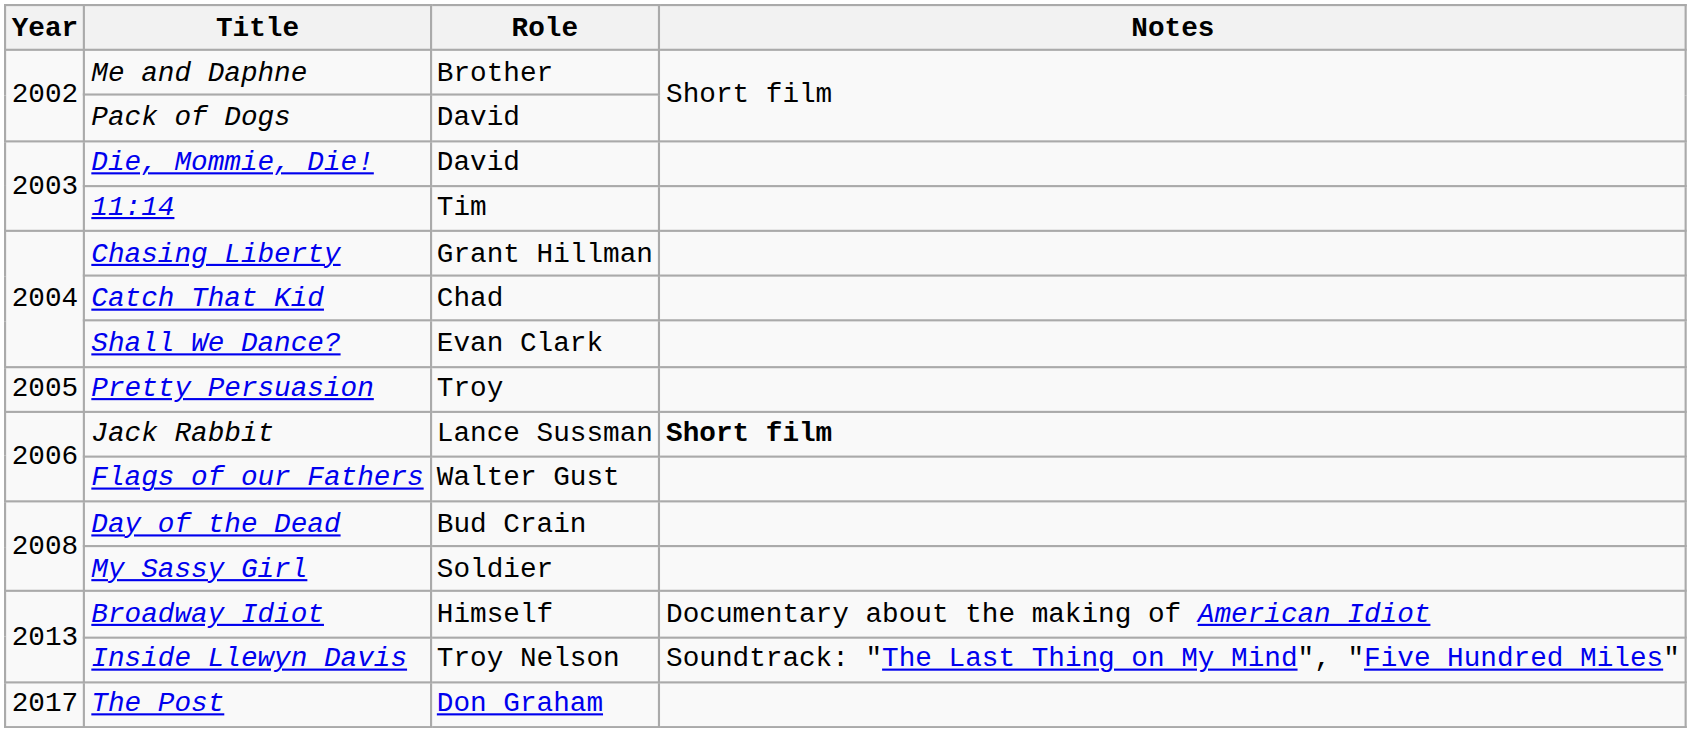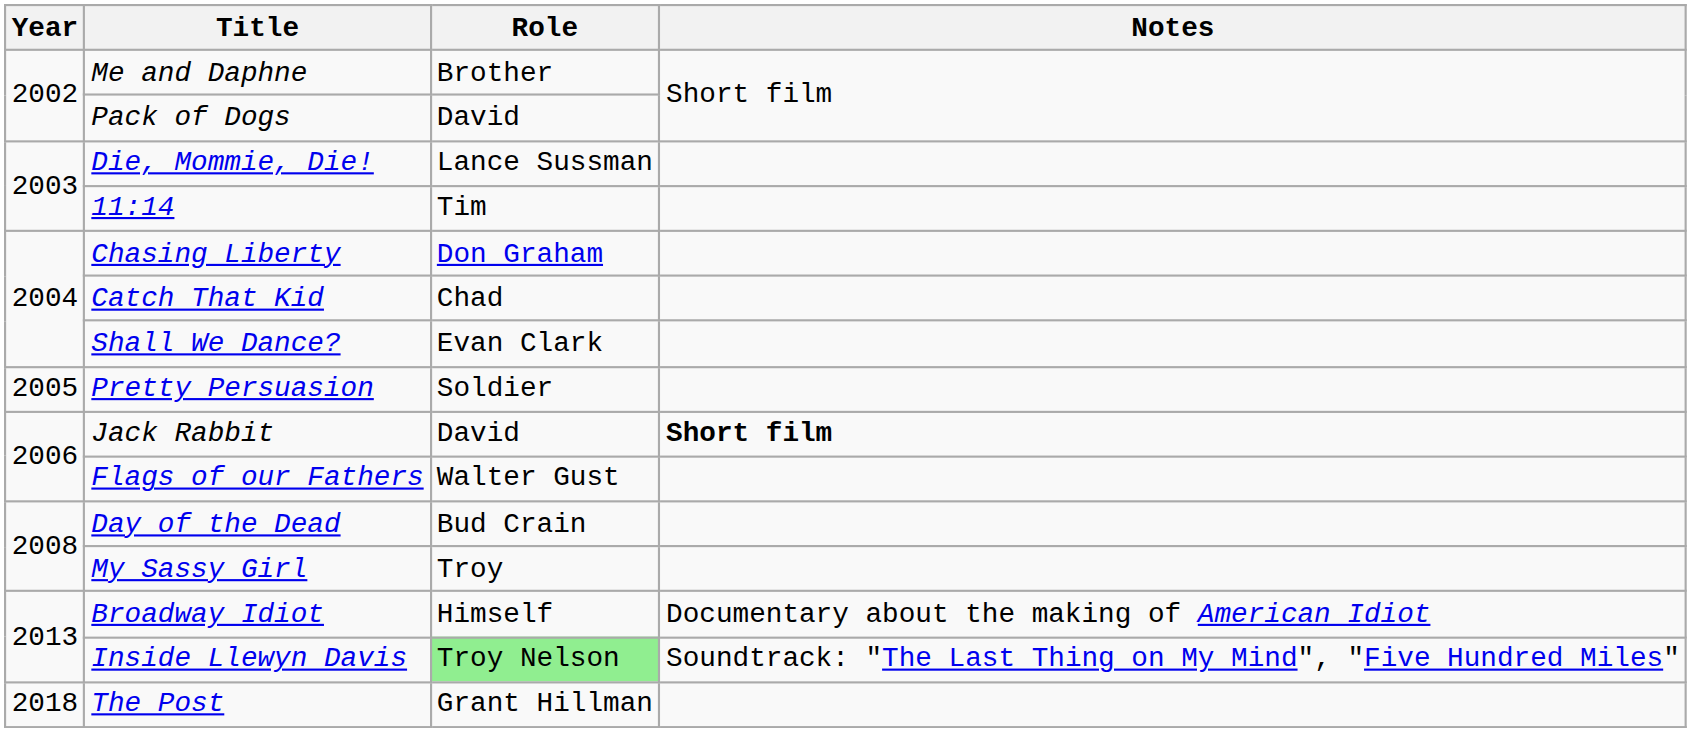(478, 163) David -> (545, 163) Lance Sussman
(545, 253) Grant Hillman -> (520, 253) Don Graham
(470, 389) Troy -> (495, 389) Soldier
(545, 434) Lance Sussman -> (478, 434) David
(495, 569) Soldier -> (470, 569) Troy
(528, 659) no background -> (528, 659) lightgreen background
(45, 705) 2017 -> (45, 705) 2018
(520, 705) Don Graham -> (545, 705) Grant Hillman
